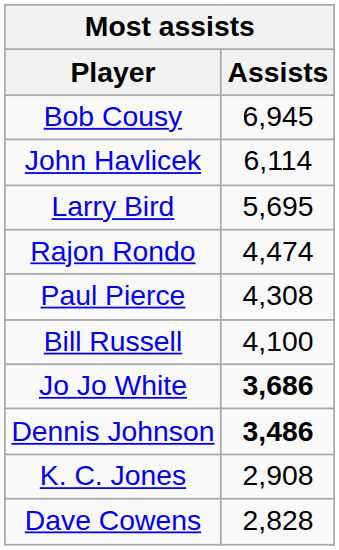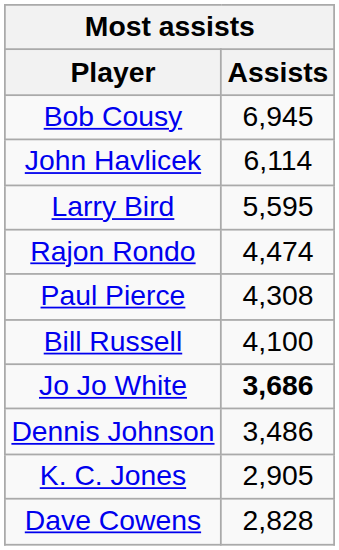(278, 206) 5,695 -> (278, 206) 5,595
(278, 431) bold -> (278, 431) normal
(278, 476) 2,908 -> (278, 476) 2,905
